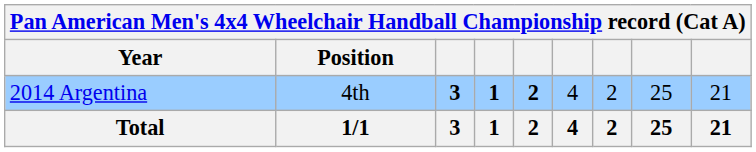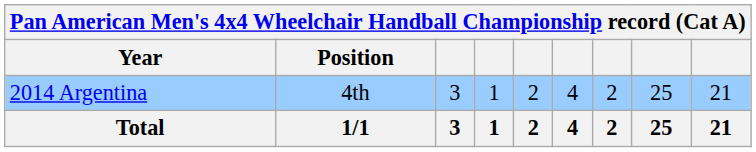(455, 92) bold -> (455, 92) normal
(494, 92) bold -> (494, 92) normal
(533, 92) bold -> (533, 92) normal
